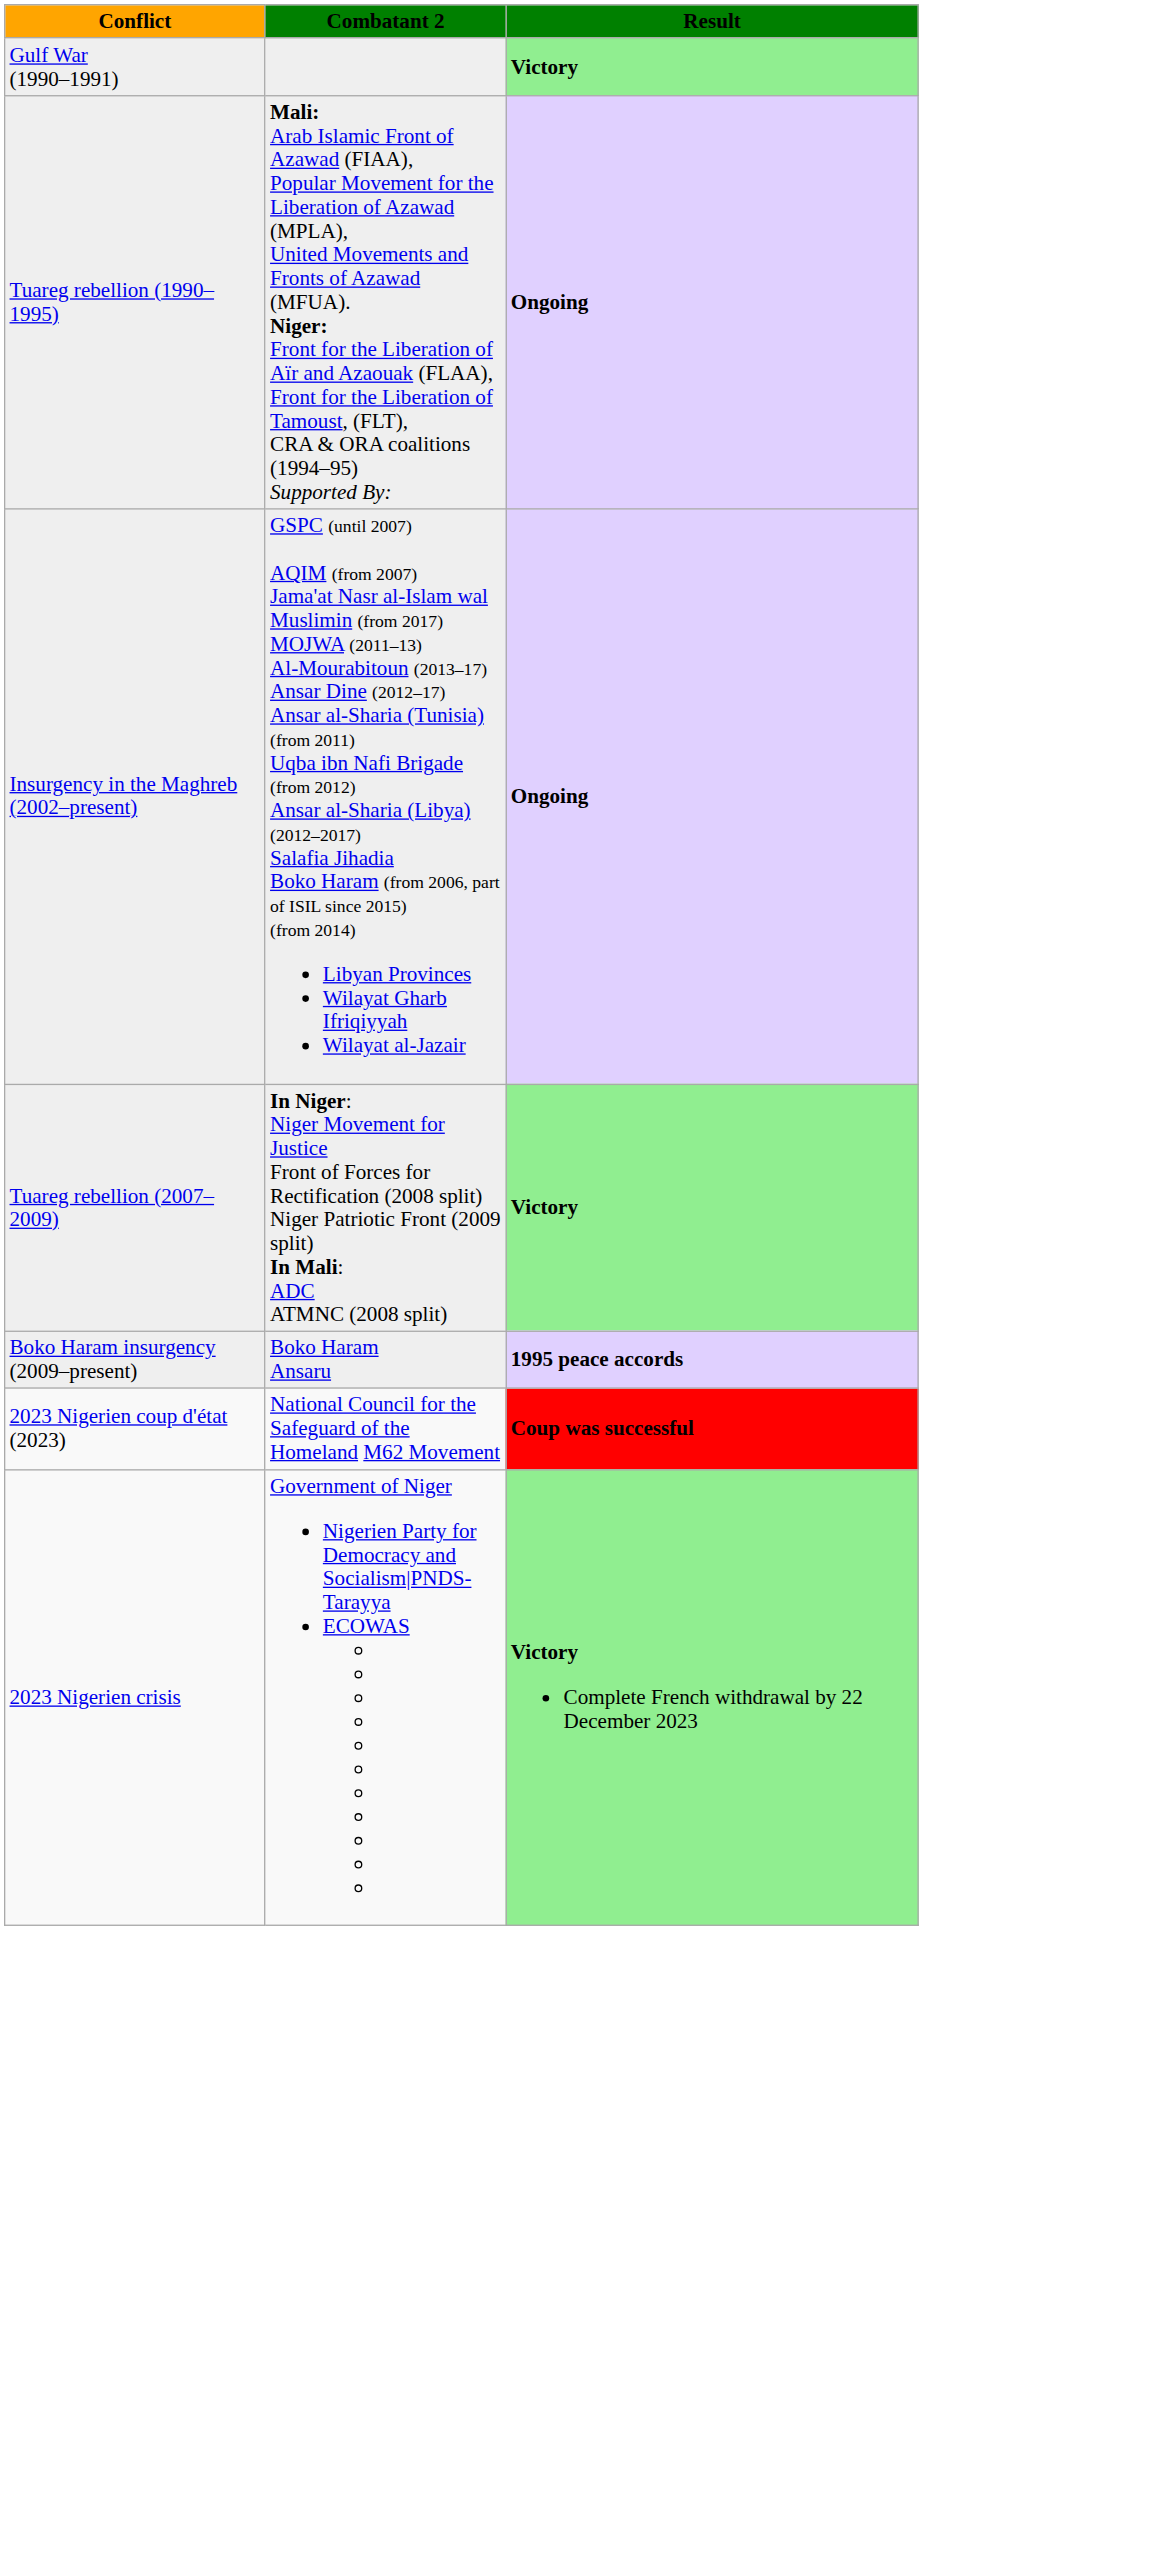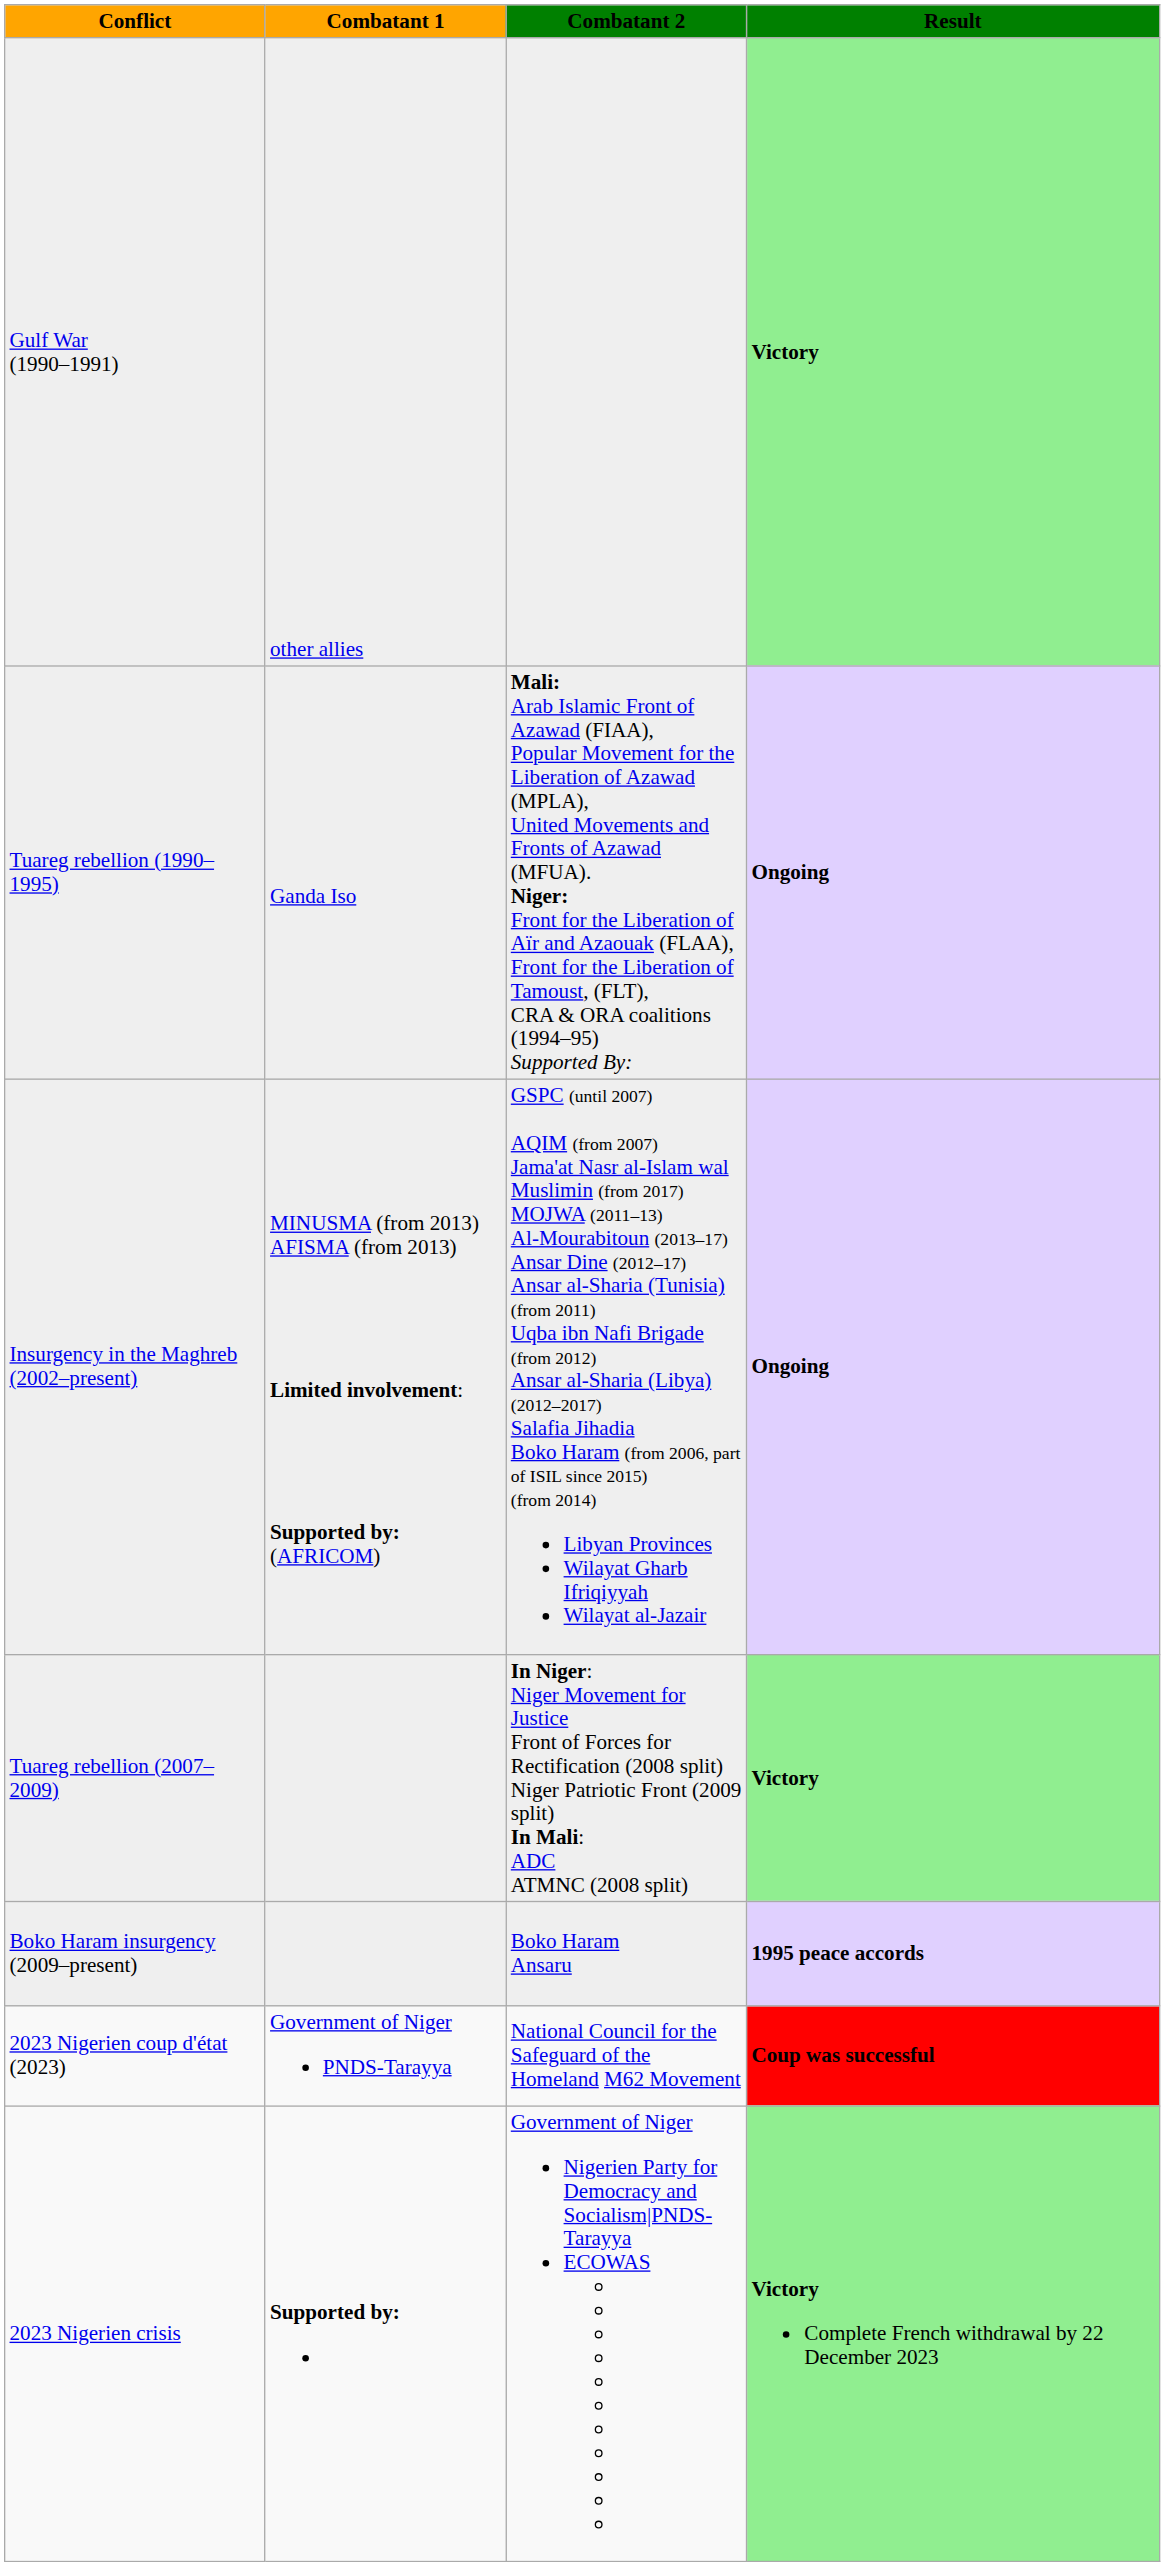+ column: (386, 21)
